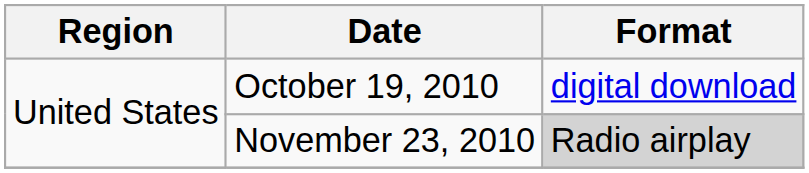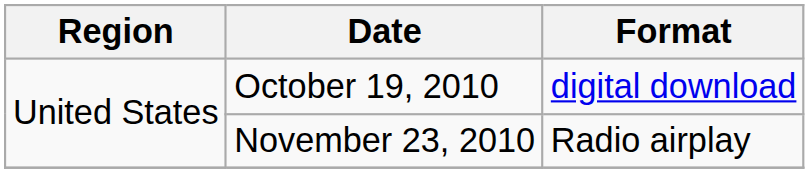(651, 140) lightgrey background -> (651, 140) no background
